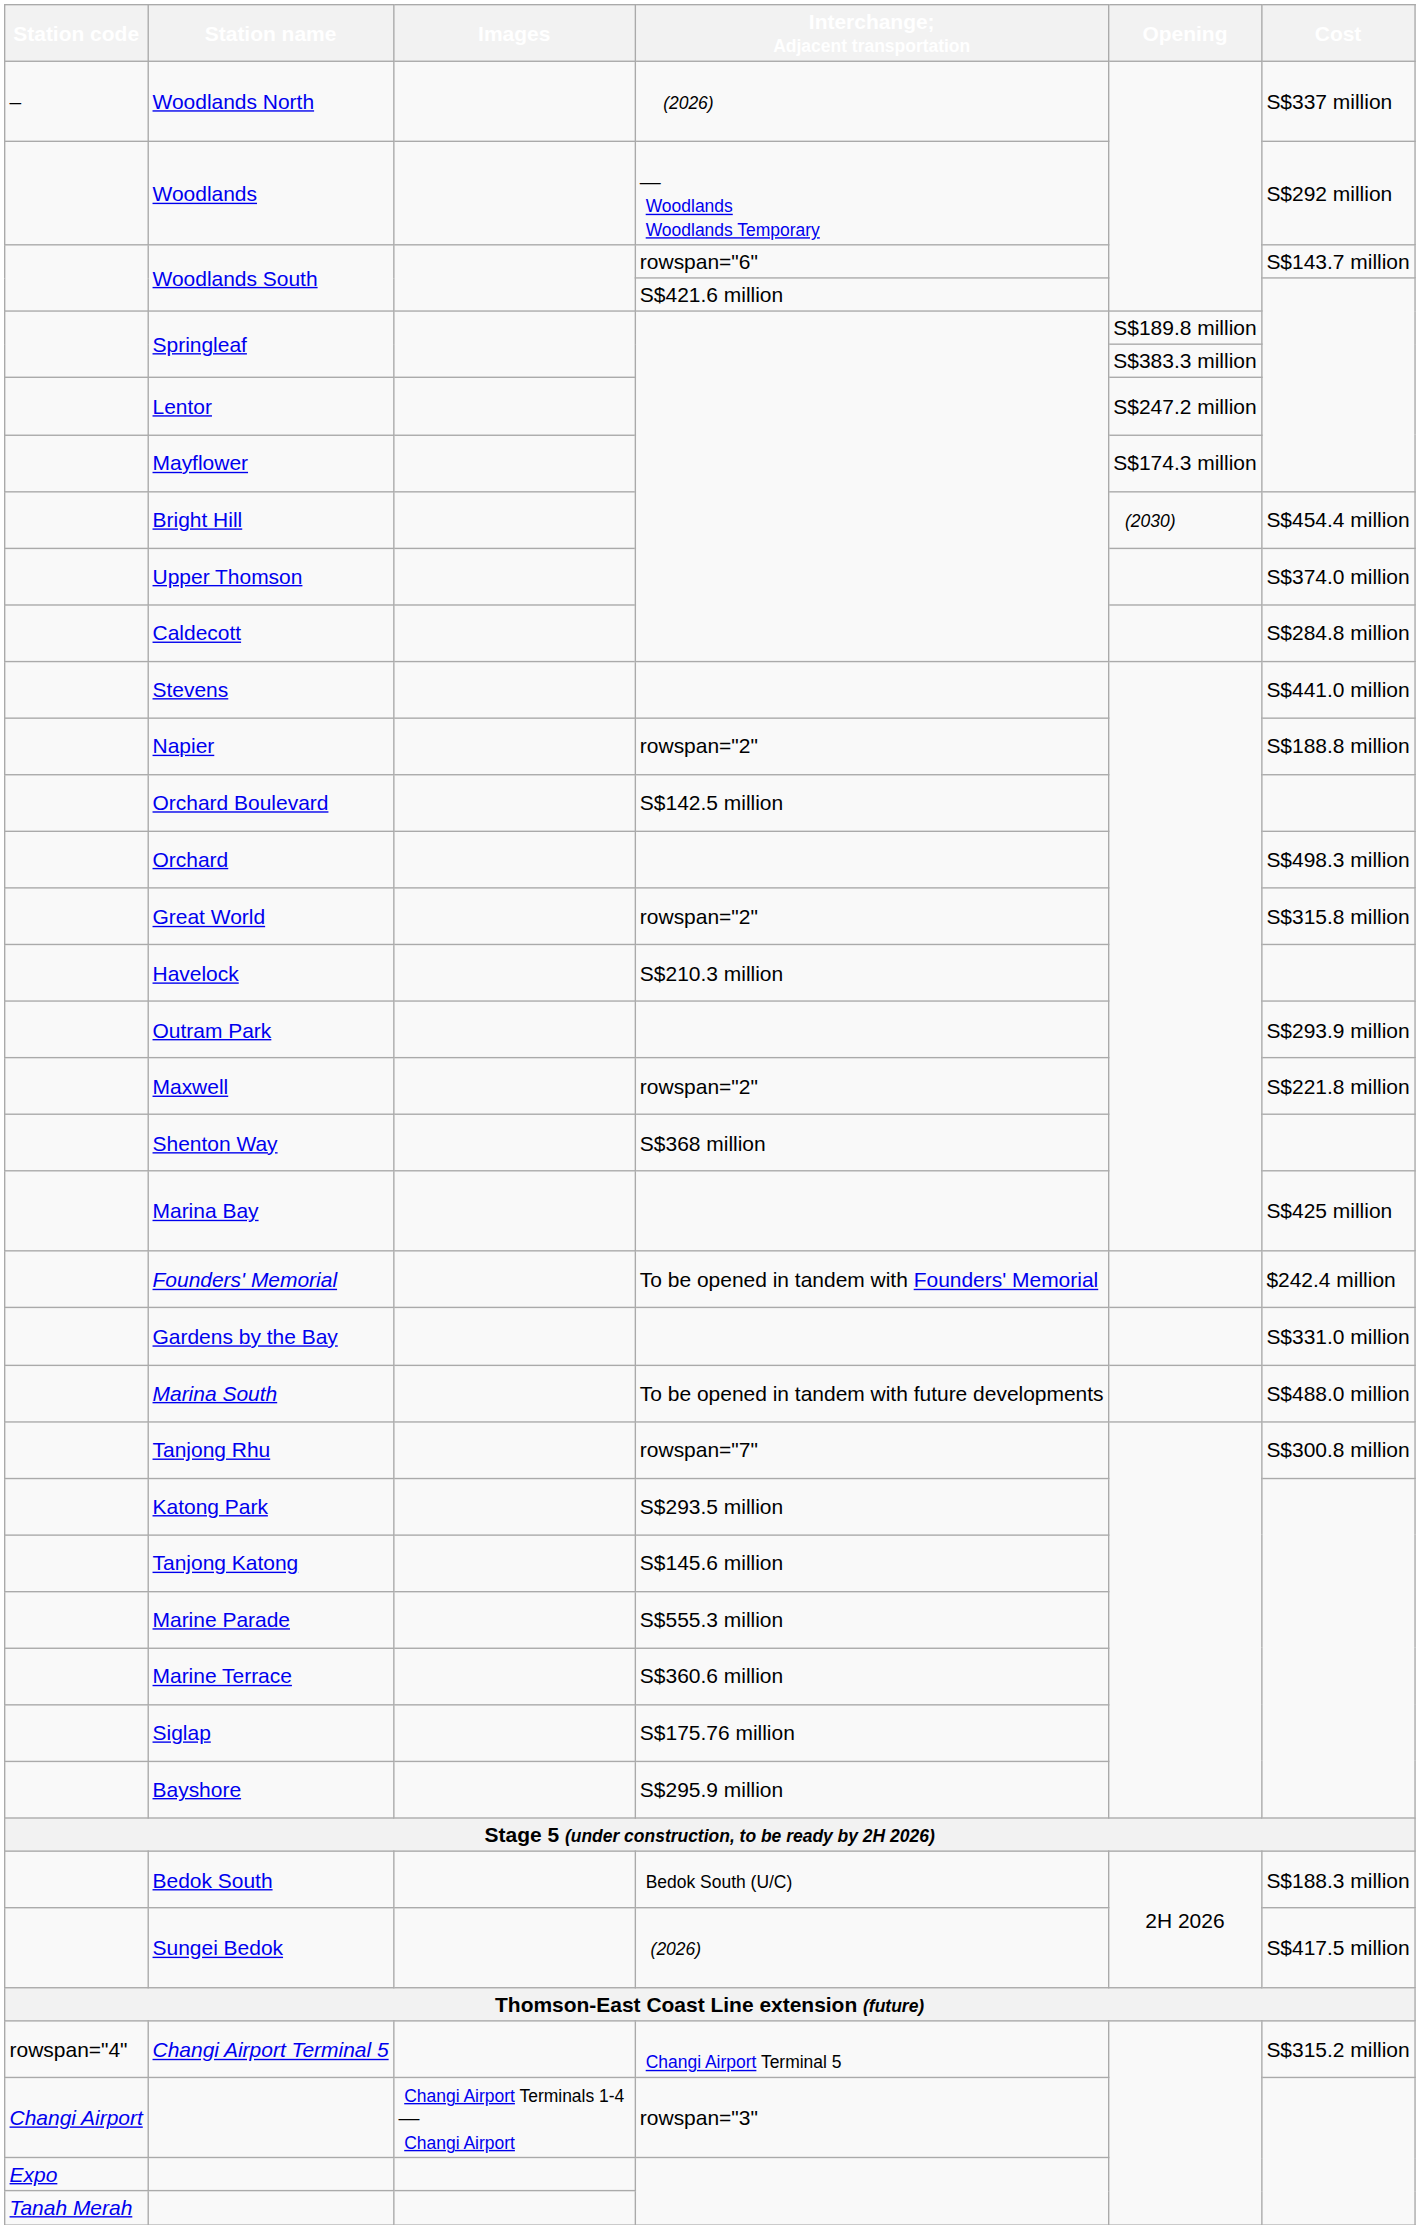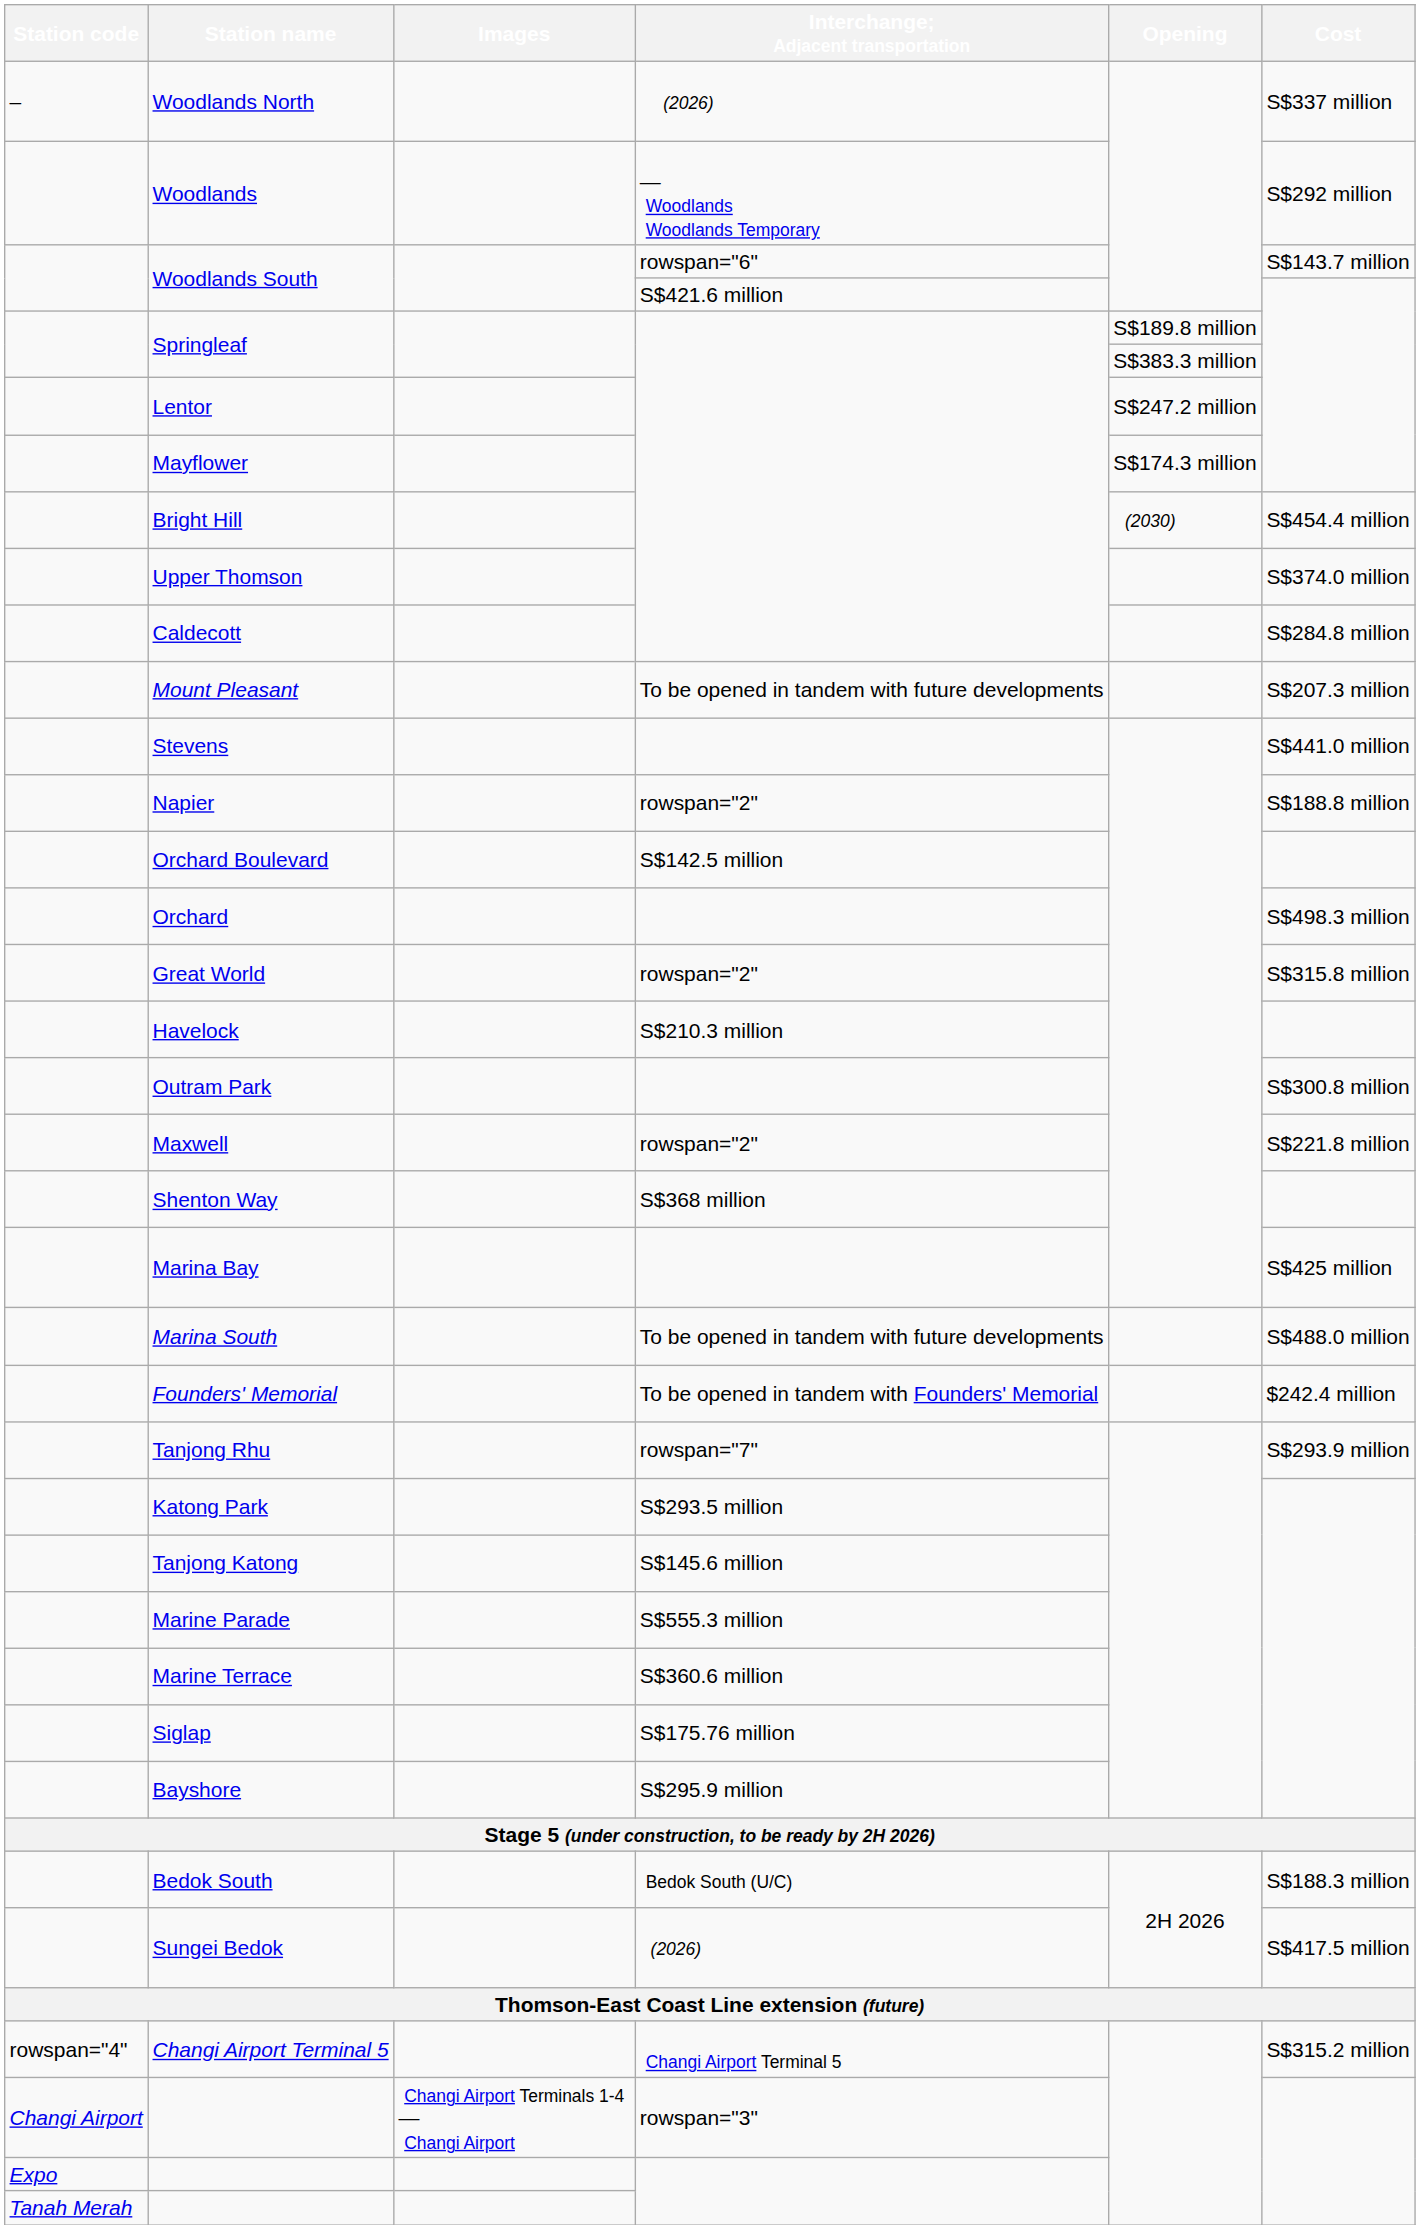+ row: (225, 690)
(1338, 1030) S$293.9 million -> (1338, 1086) S$300.8 million
rows swapped: (215, 1393) <-> (245, 1280)
- row: (245, 1337)
(1338, 1450) S$300.8 million -> (1338, 1450) S$293.9 million
